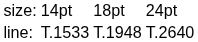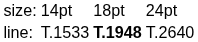(118, 33) normal -> (118, 33) bold
